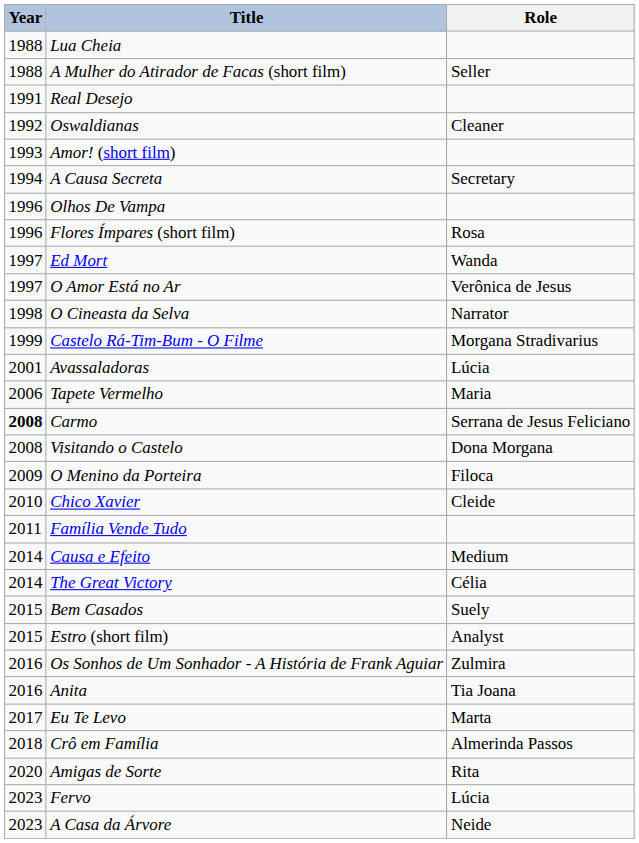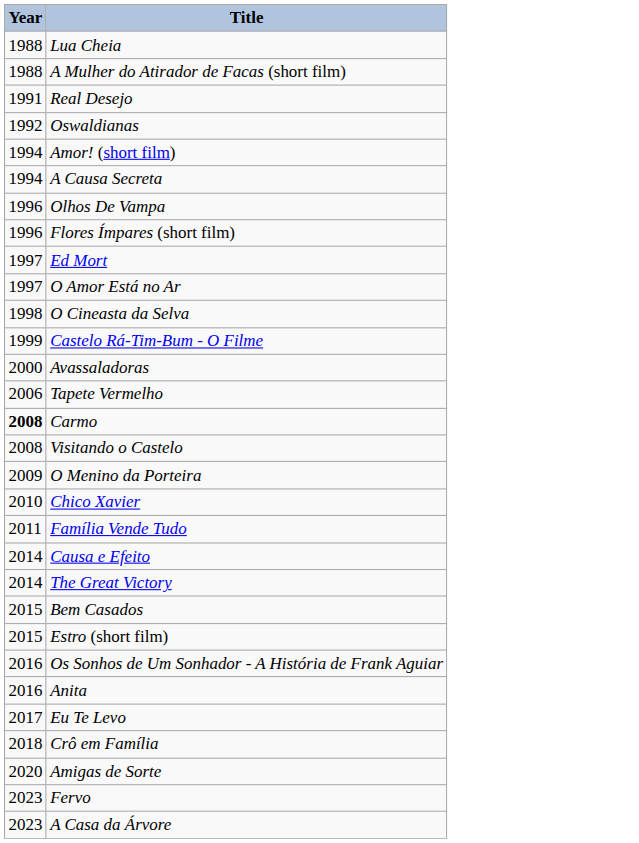- column: (541, 17)
(25, 152) 1993 -> (25, 152) 1994
(25, 367) 2001 -> (25, 367) 2000
